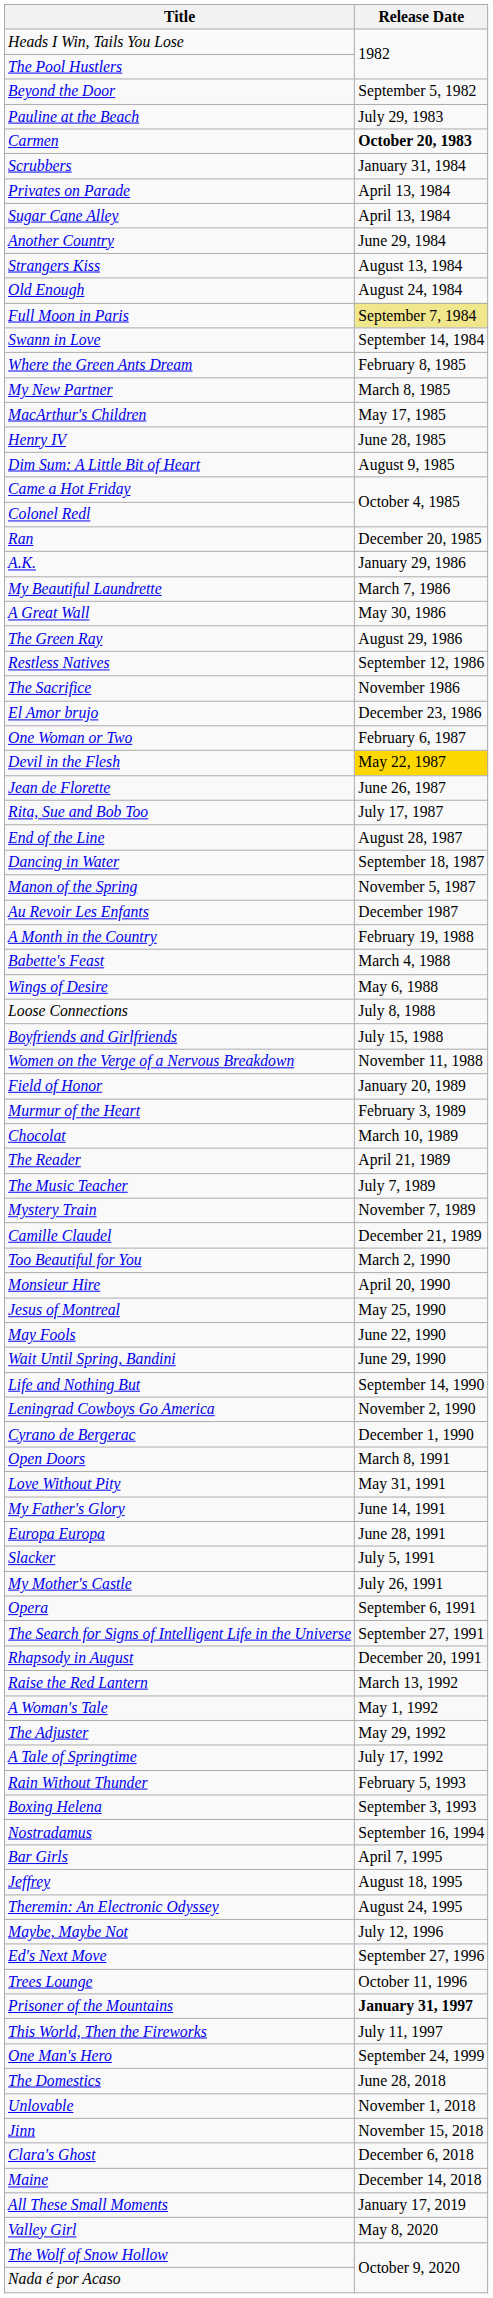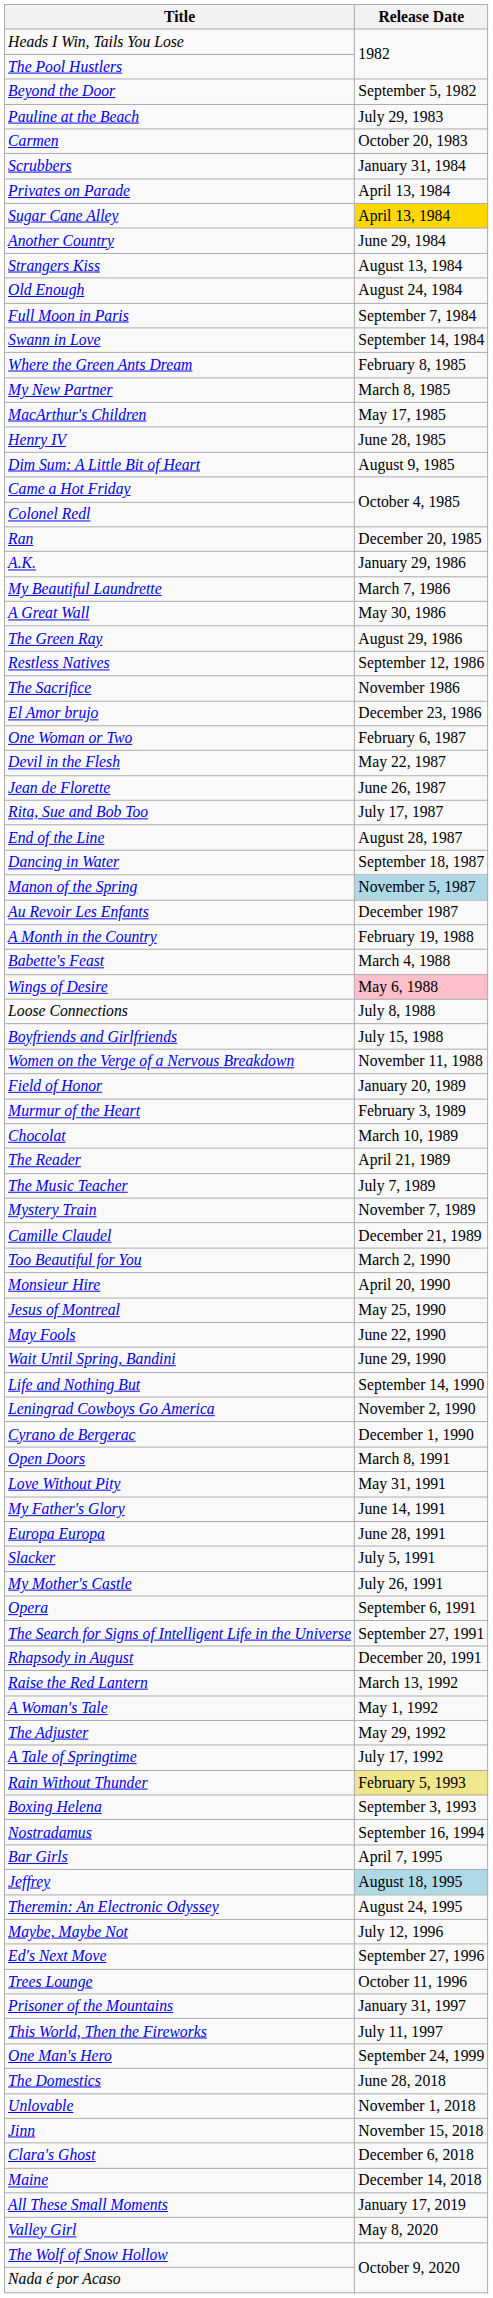(415, 141) bold -> (413, 141) normal
(404, 215) no background -> (404, 215) gold background
(417, 315) khaki background -> (417, 315) no background
(402, 762) gold background -> (402, 762) no background
(417, 887) no background -> (417, 887) lightblue background
(398, 986) no background -> (398, 986) pink background
(412, 1782) no background -> (412, 1782) khaki background
(410, 1881) no background -> (410, 1881) lightblue background
(416, 2006) bold -> (412, 2006) normal
